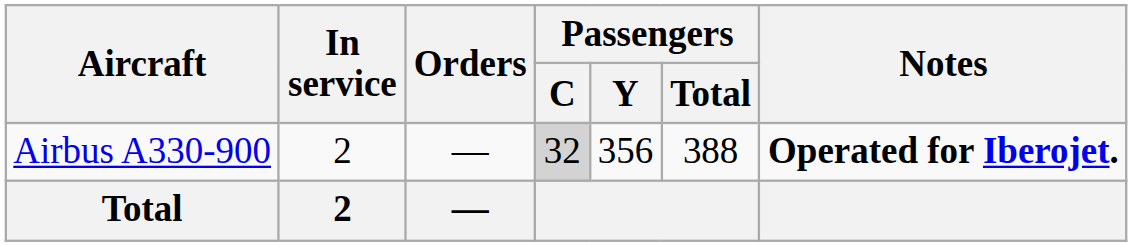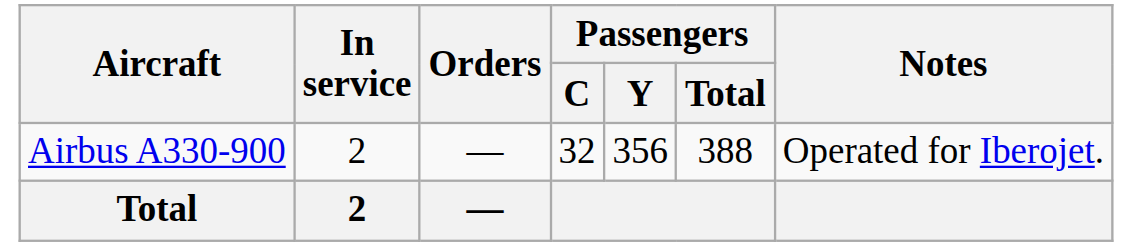(562, 151) lightgrey background -> (577, 151) no background
(943, 151) bold -> (943, 151) normal
